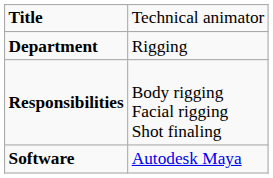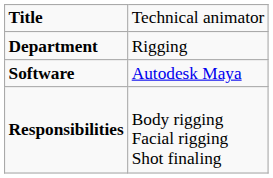rows swapped: (66, 102) <-> (41, 158)
